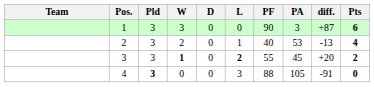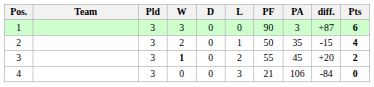columns swapped: (124, 12) <-> (57, 12)
(268, 43) 40 -> (268, 43) 50
(297, 43) 53 -> (297, 43) 35
(326, 43) -13 -> (326, 43) -15
(239, 58) bold -> (239, 58) normal
(153, 74) bold -> (153, 74) normal
(268, 74) 88 -> (268, 74) 21
(297, 74) 105 -> (297, 74) 106
(326, 74) -91 -> (326, 74) -84
